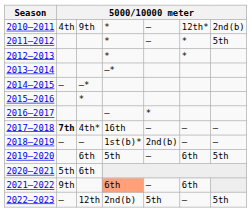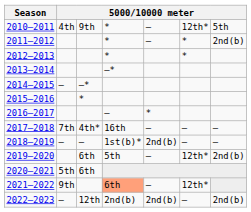(229, 27) 2nd(b) -> (221, 27) 5th
(221, 41) 5th -> (229, 41) 2nd(b)
(67, 128) bold -> (67, 128) normal
(190, 156) 6th -> (195, 156) 12th*
(221, 156) 5th -> (229, 156) 2nd(b)
(190, 185) 6th -> (195, 185) 12th*
(154, 200) 5th -> (162, 200) 2nd(b)
(221, 200) 5th -> (229, 200) 2nd(b)
